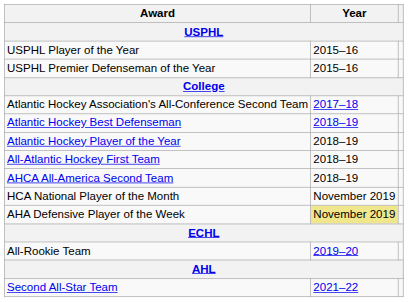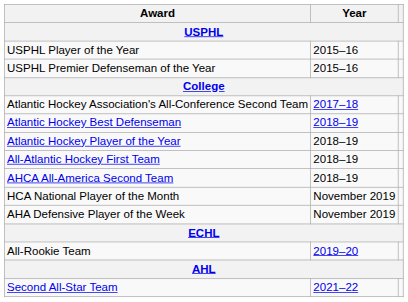(354, 214) khaki background -> (354, 214) no background
